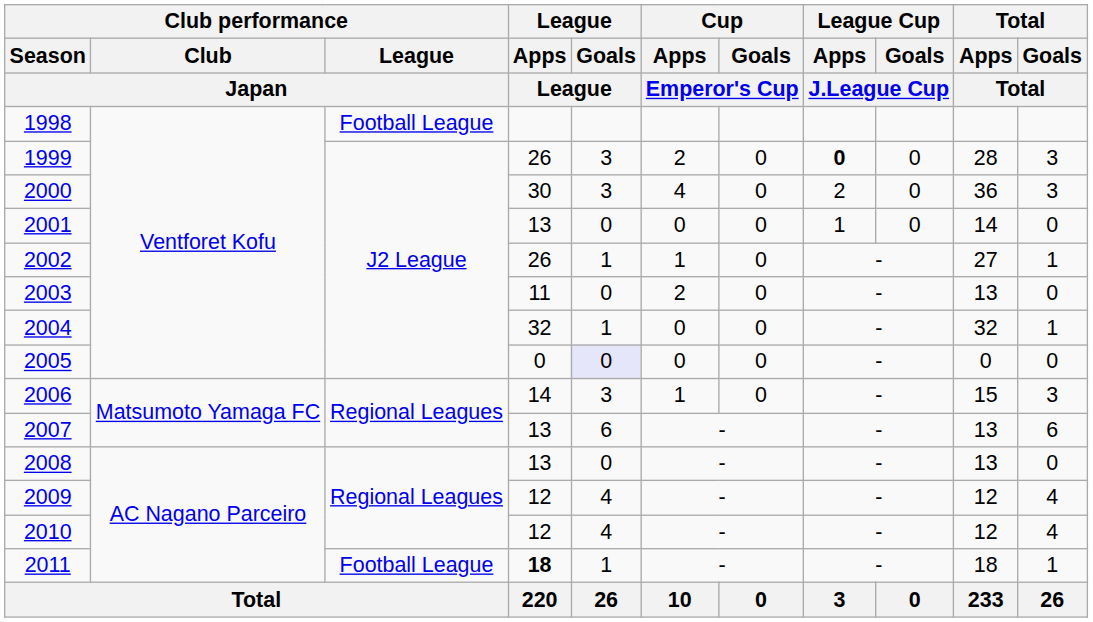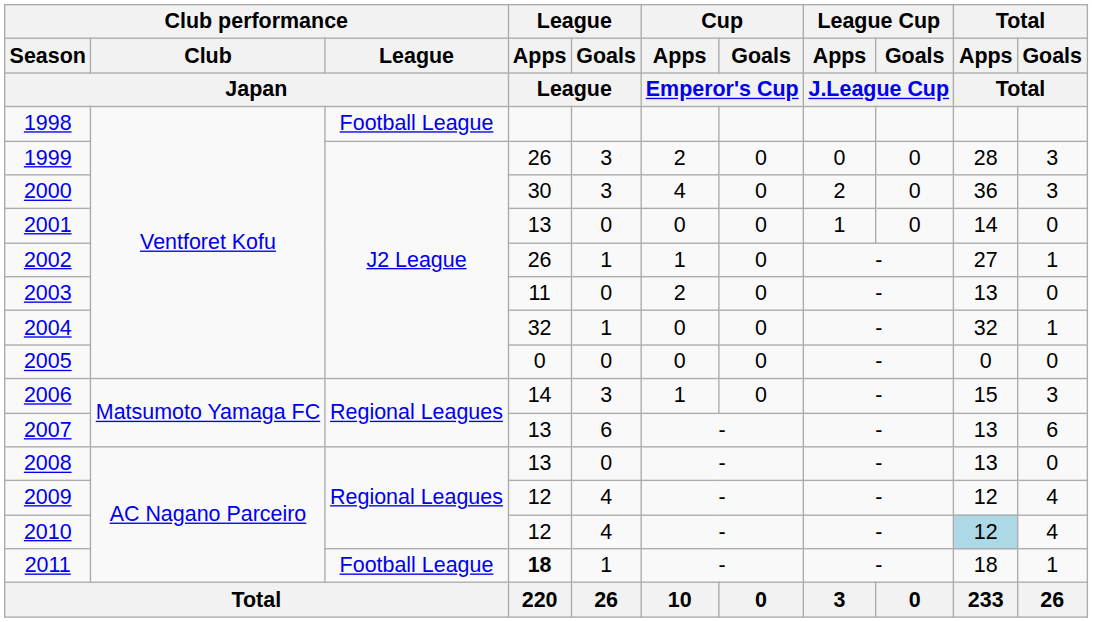(839, 157) bold -> (839, 157) normal
(606, 361) lavender background -> (606, 361) no background
(986, 531) no background -> (986, 531) lightblue background
